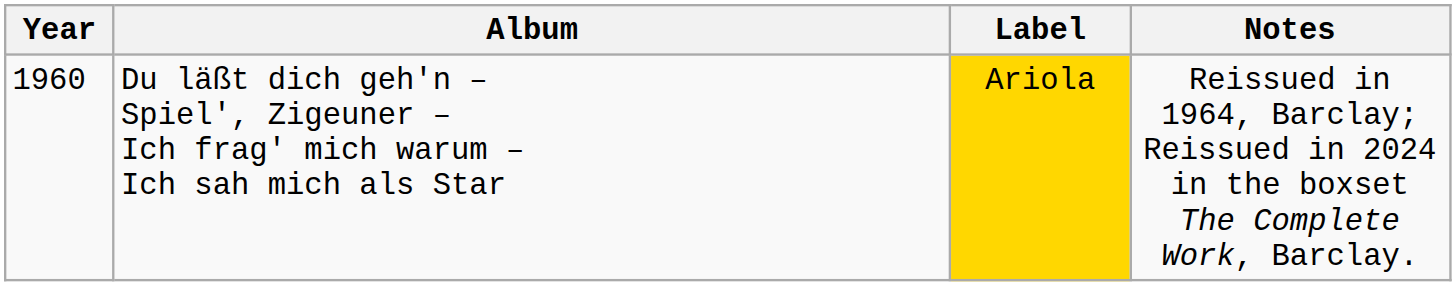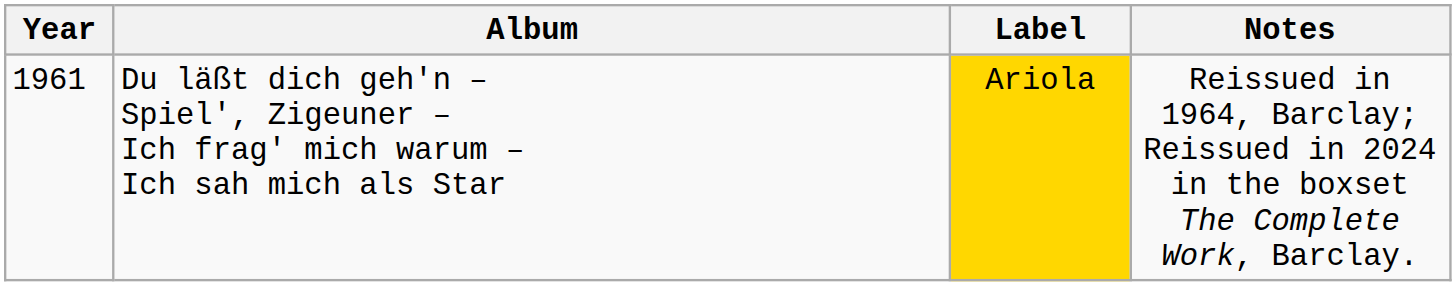(49, 80) 1960 -> (49, 80) 1961
